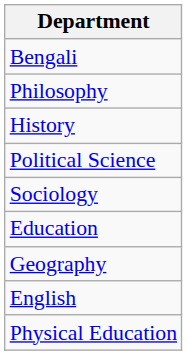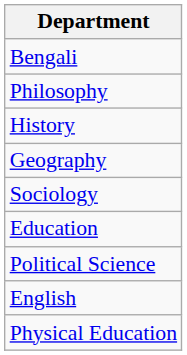(83, 159) Political Science -> (58, 159) Geography
(58, 263) Geography -> (83, 263) Political Science
